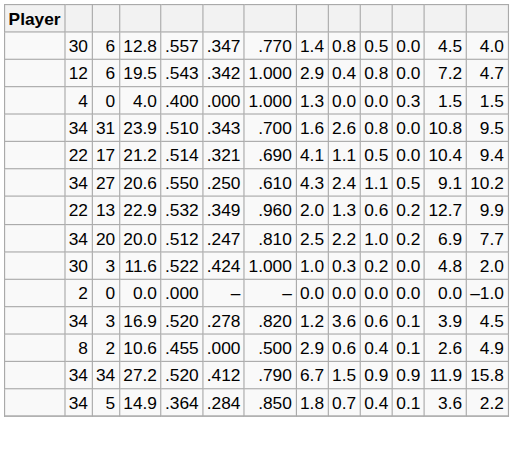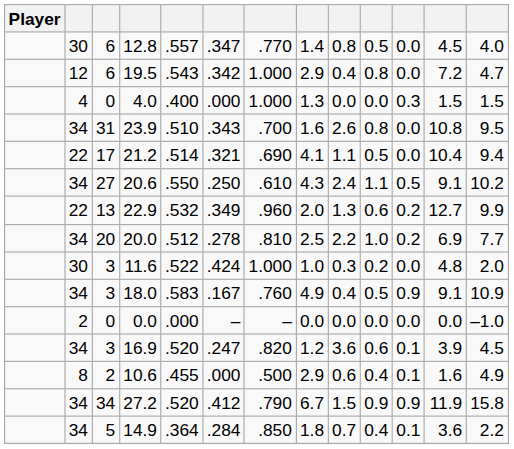(224, 238) .247 -> (224, 238) .278
+ row: (140, 293)
(224, 320) .278 -> (224, 348) .247
(450, 348) 2.6 -> (450, 375) 1.6
